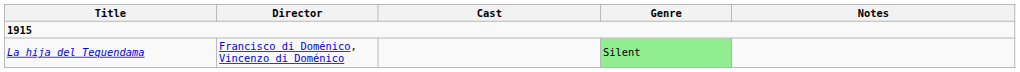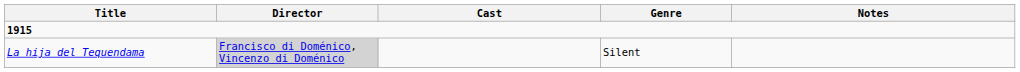(288, 53) no background -> (288, 53) lightgrey background
(622, 53) lightgreen background -> (622, 53) no background
